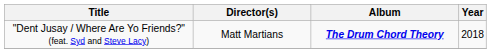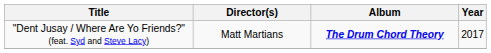(473, 34) 2018 -> (473, 34) 2017
